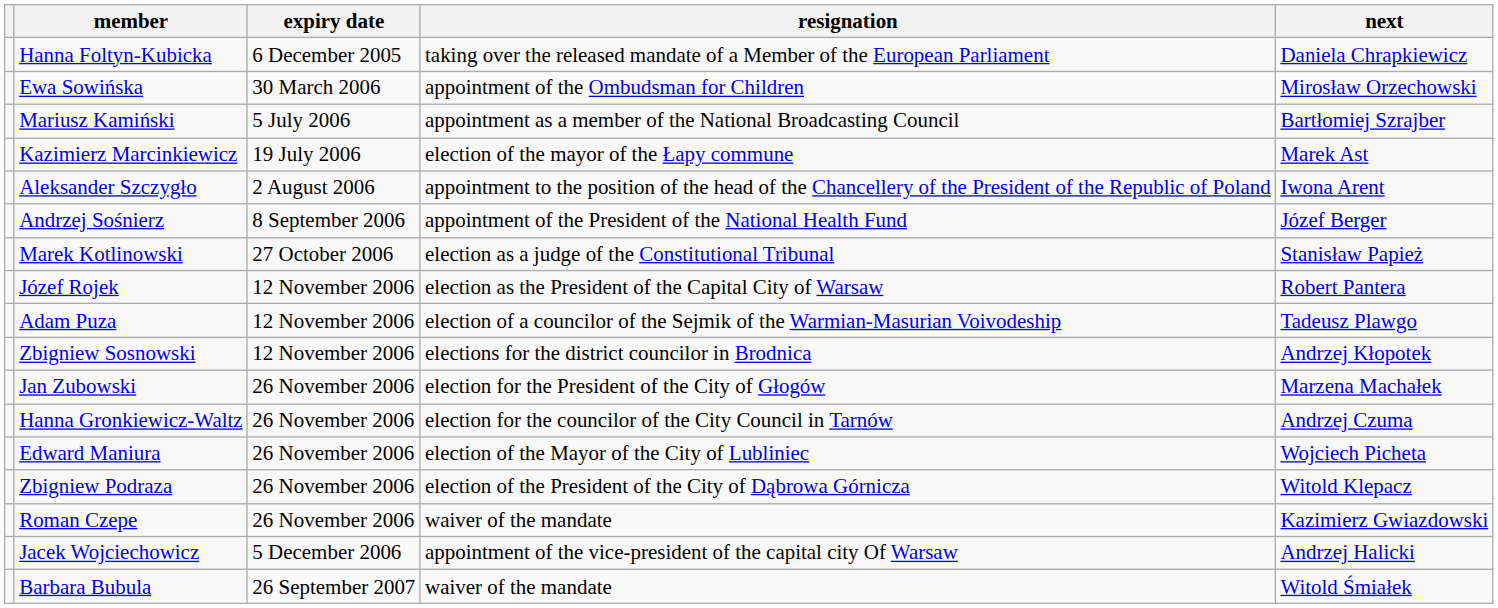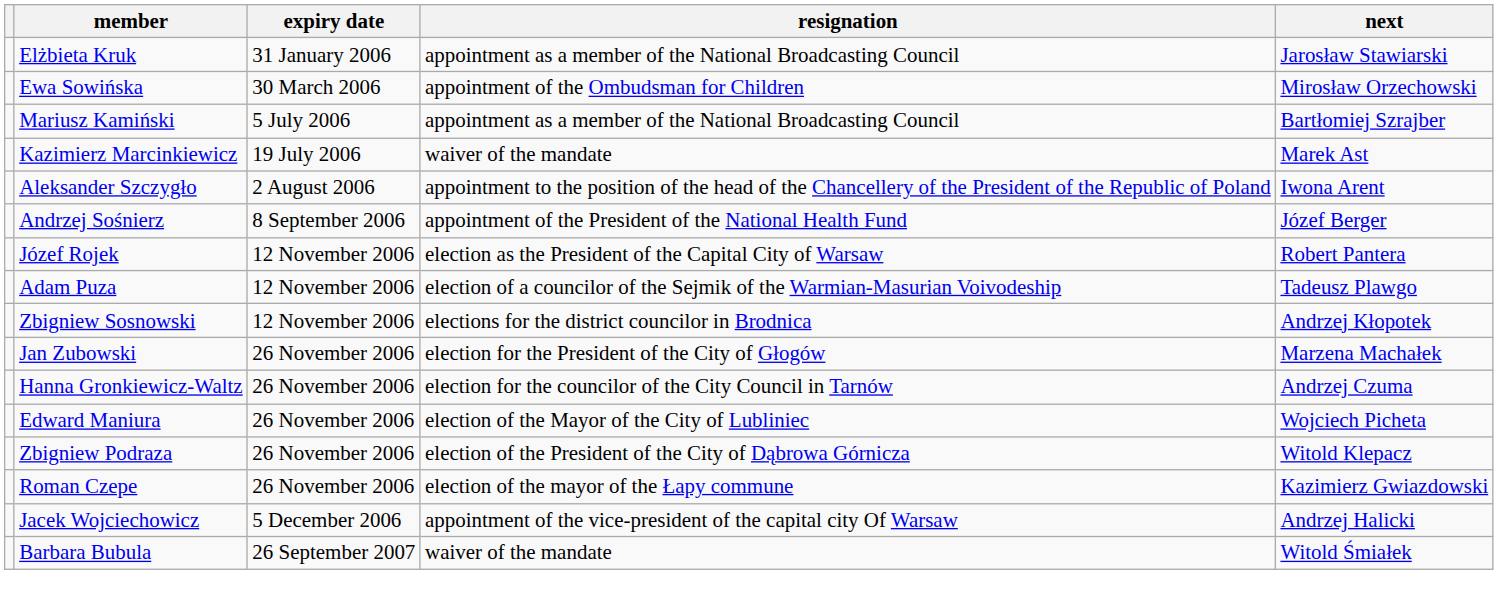- row: (115, 54)
+ row: (78, 54)
(609, 154) election of the mayor of the Łapy commune -> (518, 154) waiver of the mandate
- row: (101, 253)
(518, 519) waiver of the mandate -> (609, 486) election of the mayor of the Łapy commune
